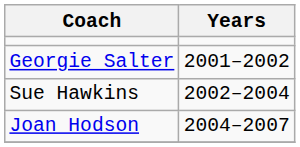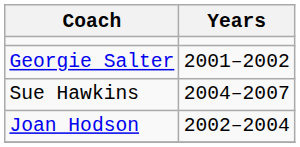(237, 94) 2002–2004 -> (237, 94) 2004–2007
(237, 126) 2004–2007 -> (237, 126) 2002–2004
